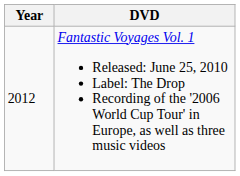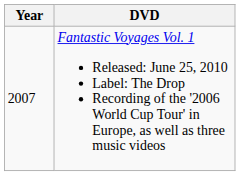(22, 98) 2012 -> (22, 98) 2007
